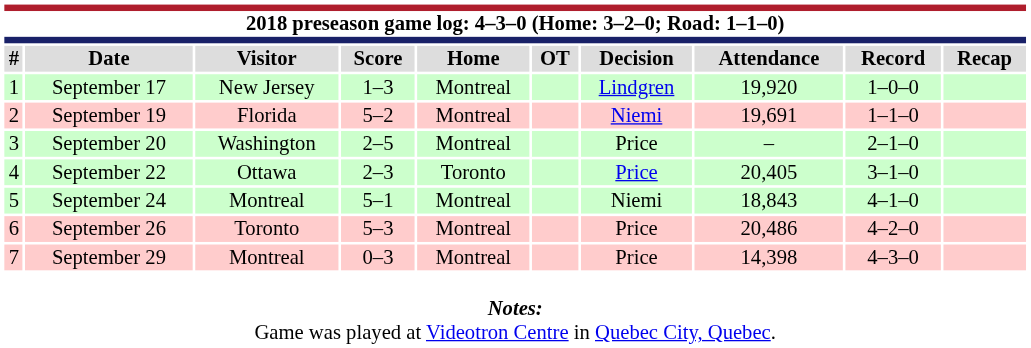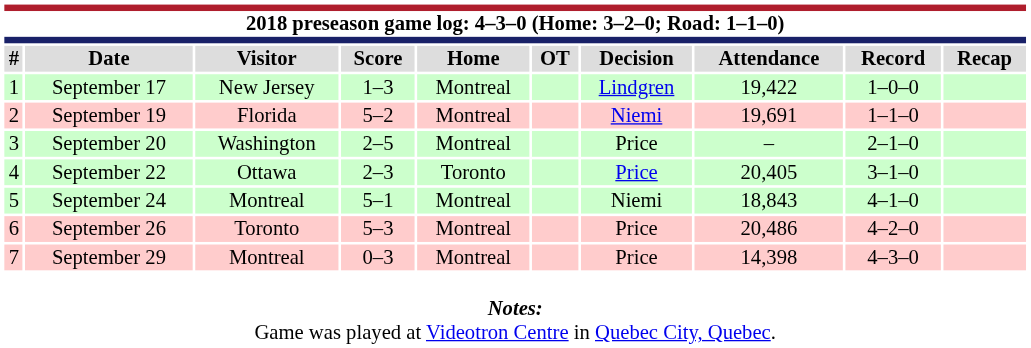(769, 86) 19,920 -> (769, 86) 19,422
